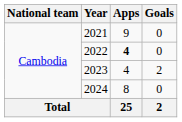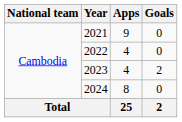(126, 51) bold -> (126, 51) normal
